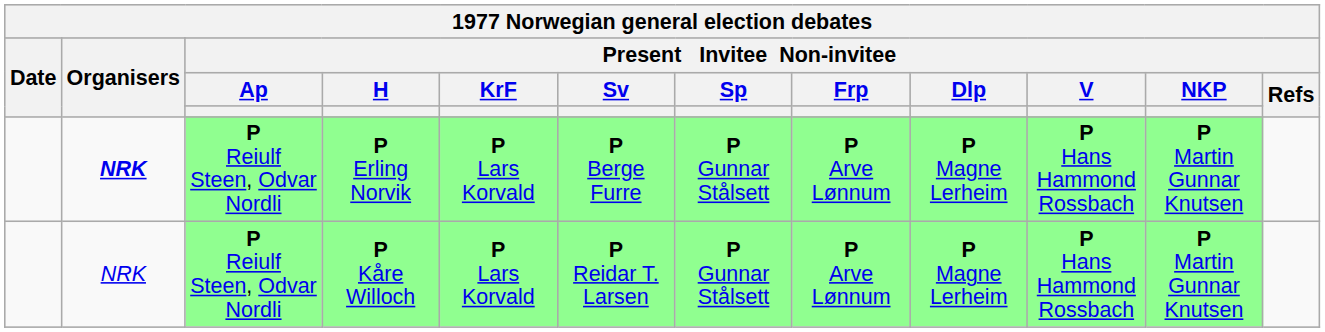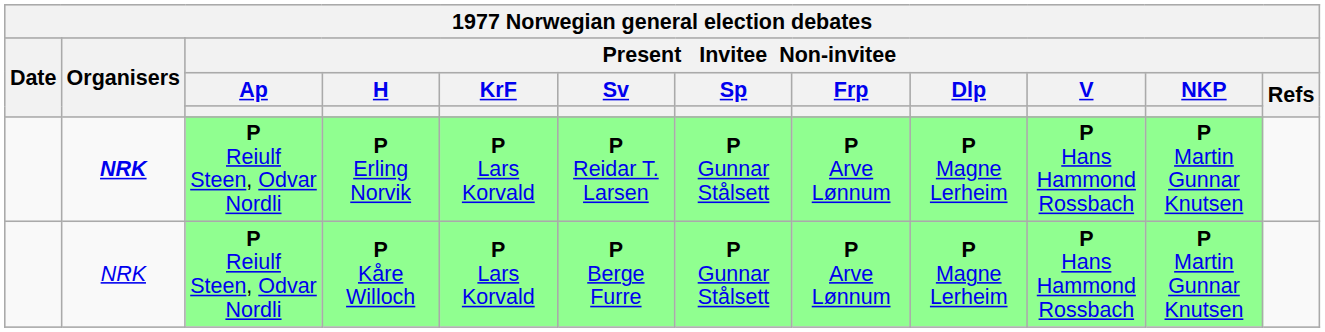(616, 169) P Berge Furre -> (616, 169) P Reidar T. Larsen
(616, 274) P Reidar T. Larsen -> (616, 274) P Berge Furre
